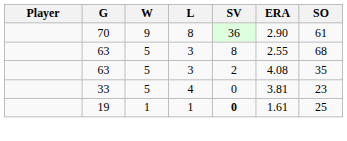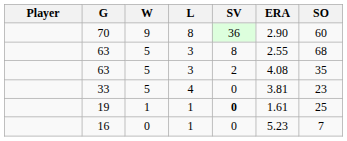(321, 32) 61 -> (321, 32) 60
+ row: (103, 126)
